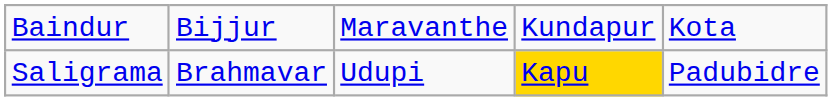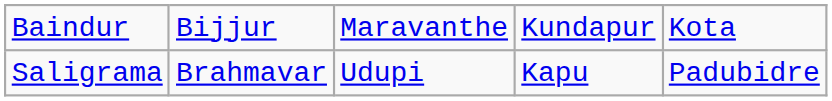(555, 73) gold background -> (555, 73) no background
